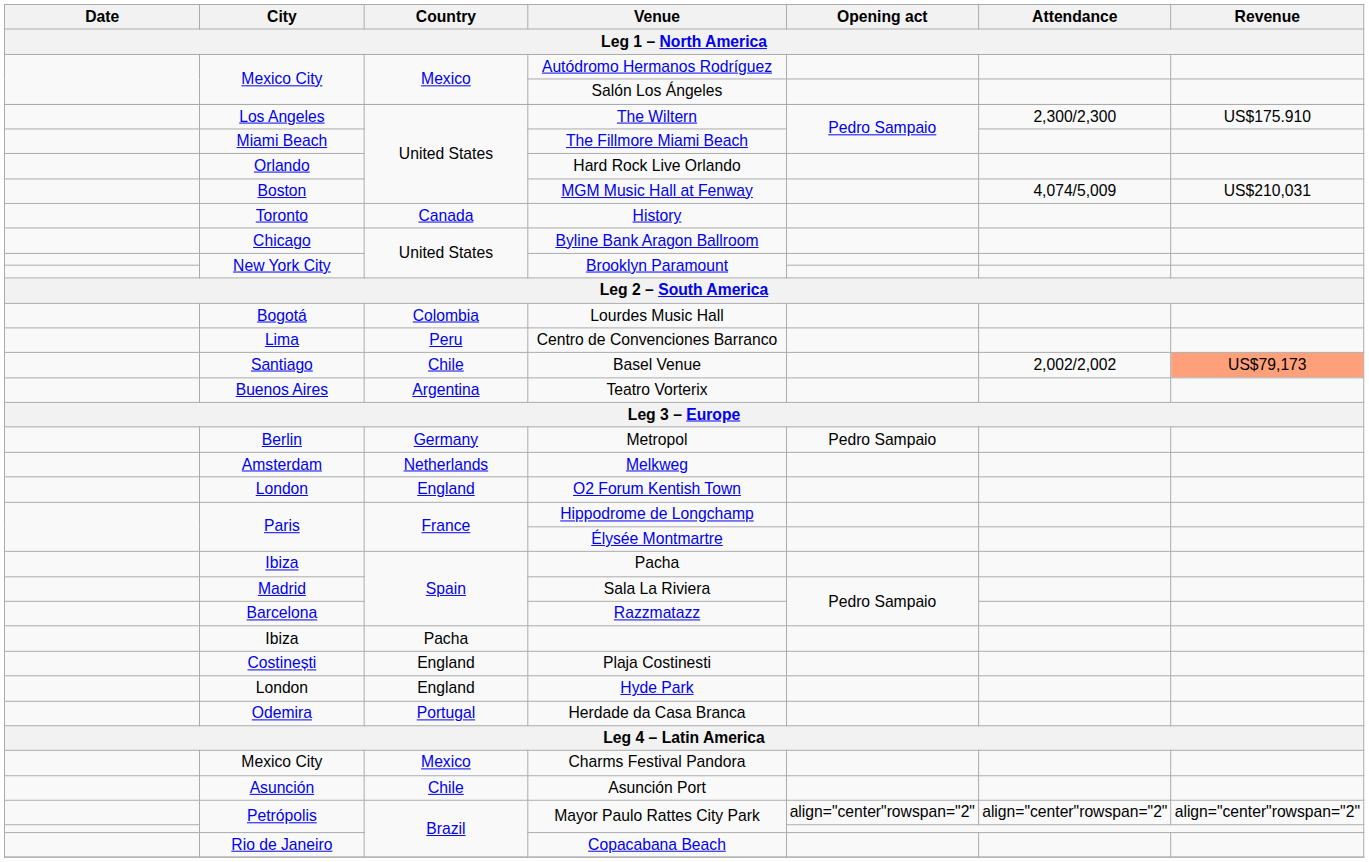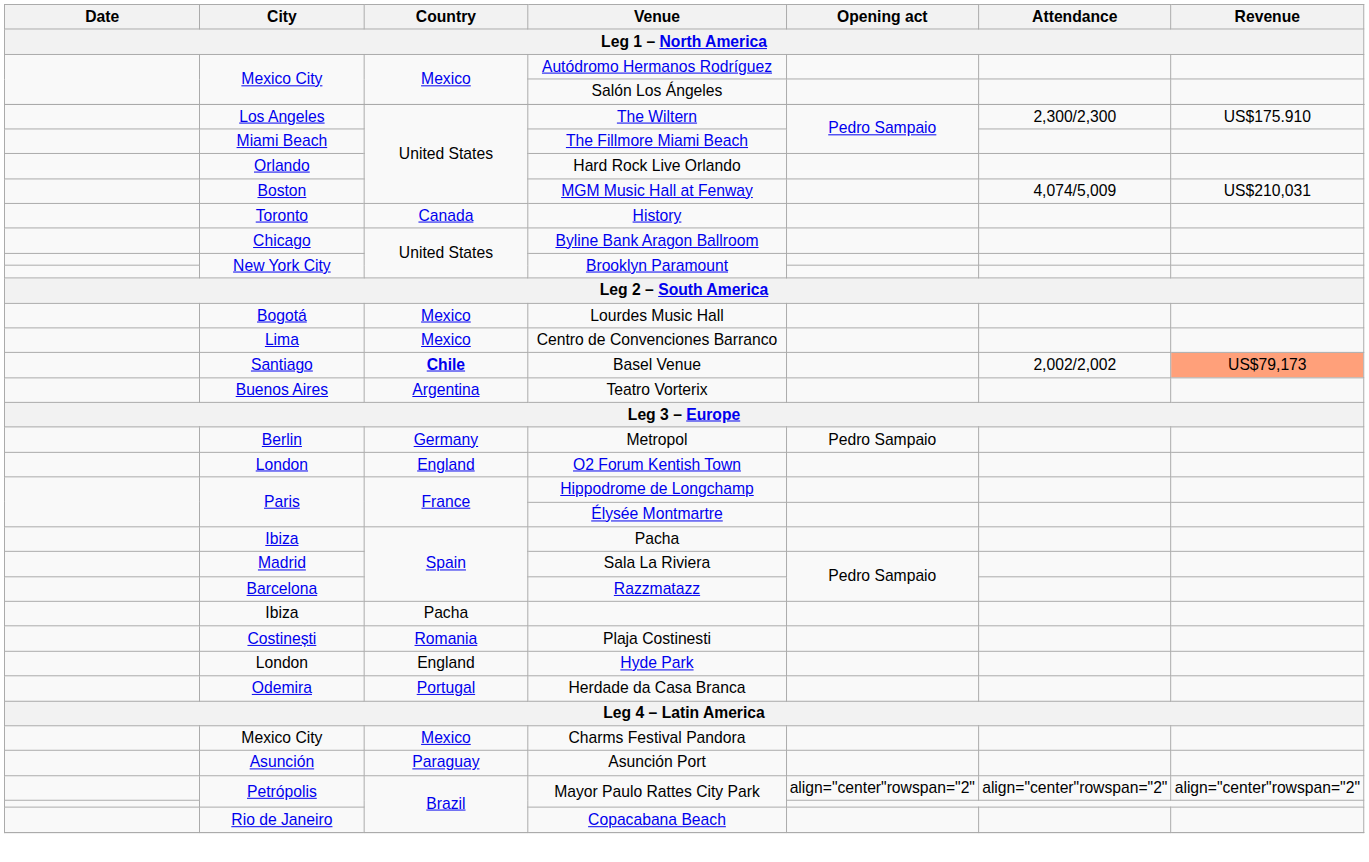(446, 315) Colombia -> (446, 315) Mexico
(446, 340) Peru -> (446, 340) Mexico
(446, 365) normal -> (446, 365) bold
- row: (282, 464)
(446, 663) England -> (446, 638) Romania
(446, 787) Chile -> (446, 762) Paraguay
